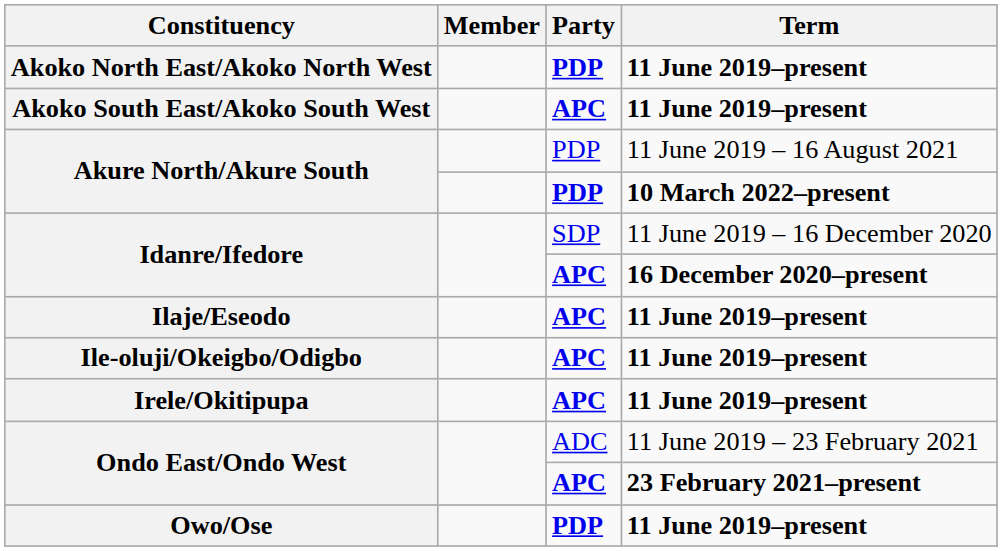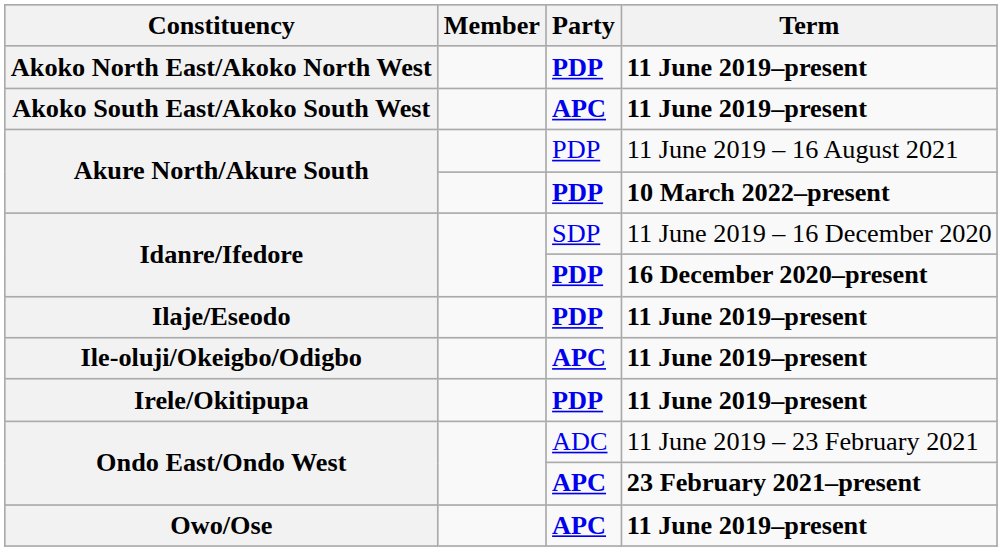(579, 274) APC -> (578, 274) PDP
(579, 316) APC -> (578, 316) PDP
(579, 399) APC -> (578, 399) PDP
(578, 524) PDP -> (579, 524) APC
